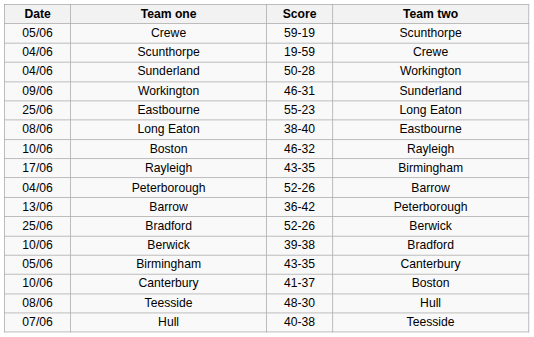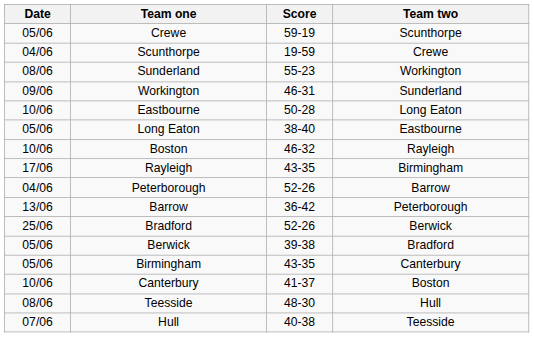(38, 71) 04/06 -> (38, 71) 08/06
(300, 71) 50-28 -> (300, 71) 55-23
(38, 110) 25/06 -> (38, 110) 10/06
(300, 110) 55-23 -> (300, 110) 50-28
(38, 129) 08/06 -> (38, 129) 05/06
(38, 245) 10/06 -> (38, 245) 05/06
